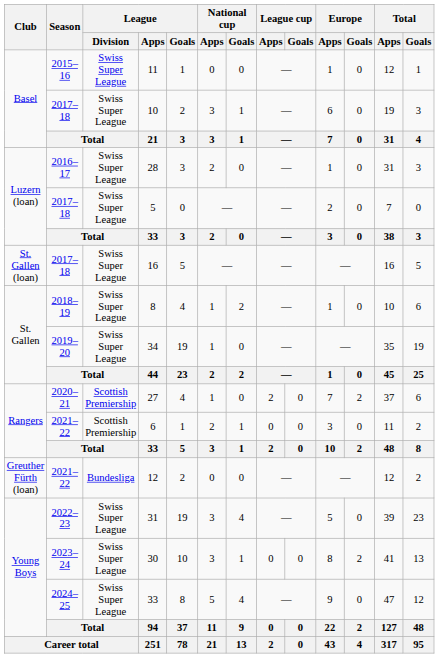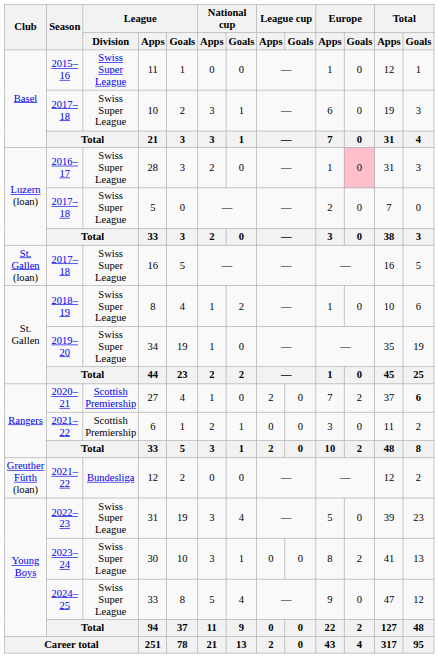(359, 167) no background -> (359, 167) pink background
(418, 397) normal -> (418, 397) bold
